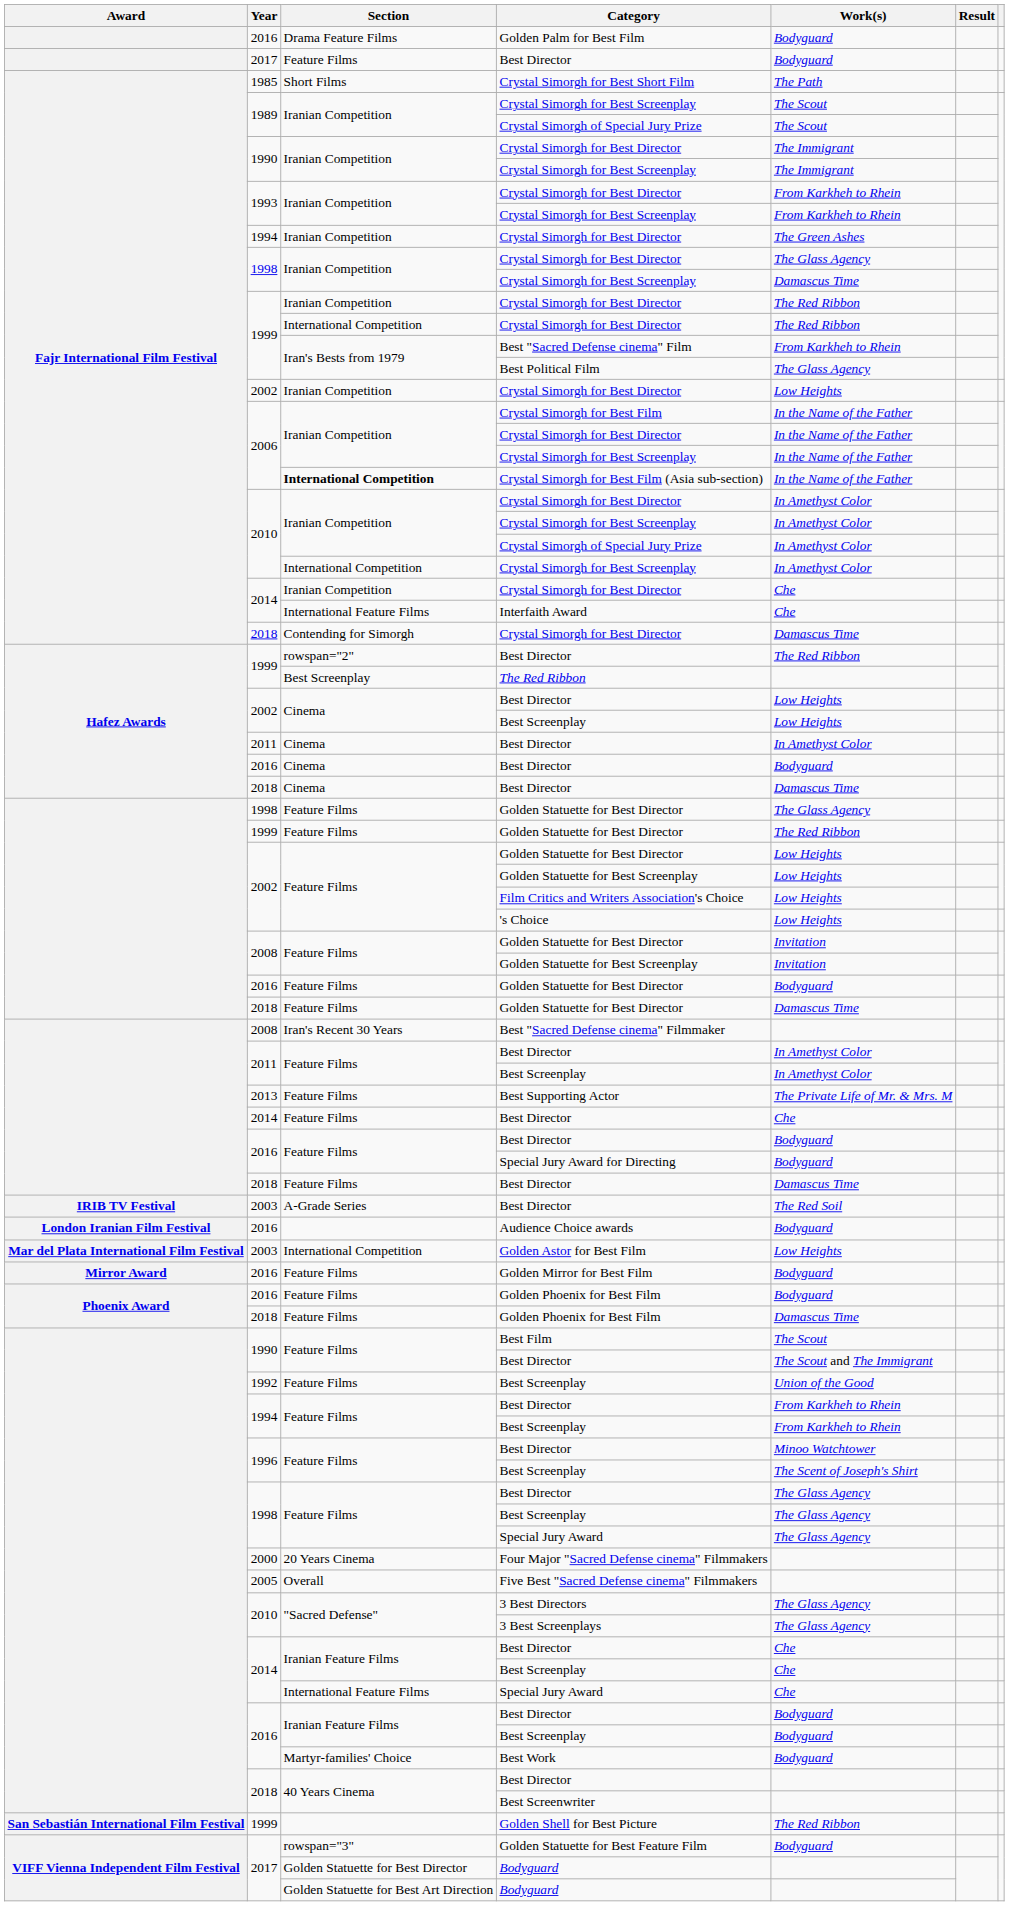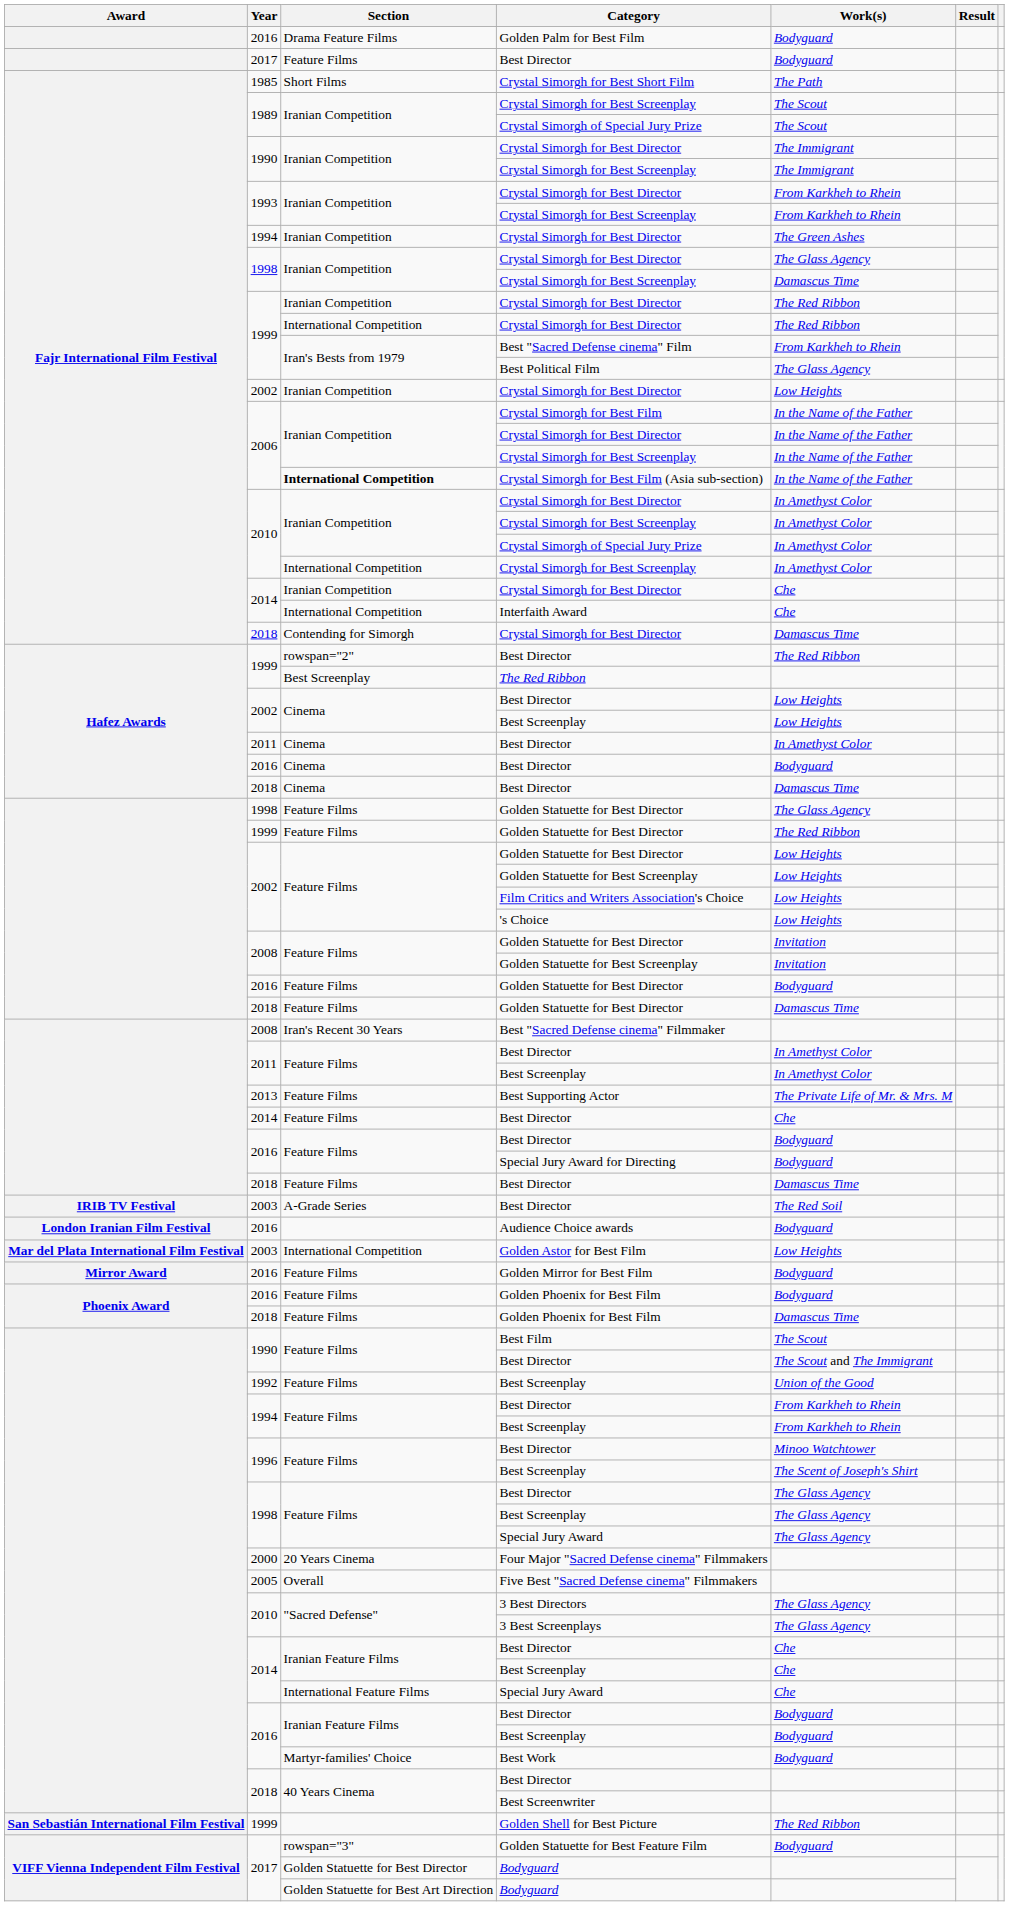(356, 611) International Feature Films -> (353, 611) International Competition
